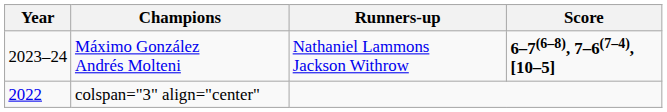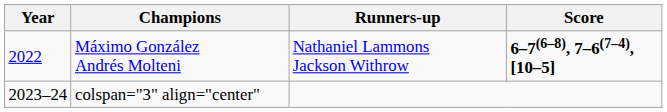(38, 56) 2023–24 -> (25, 56) 2022
(25, 94) 2022 -> (38, 94) 2023–24
